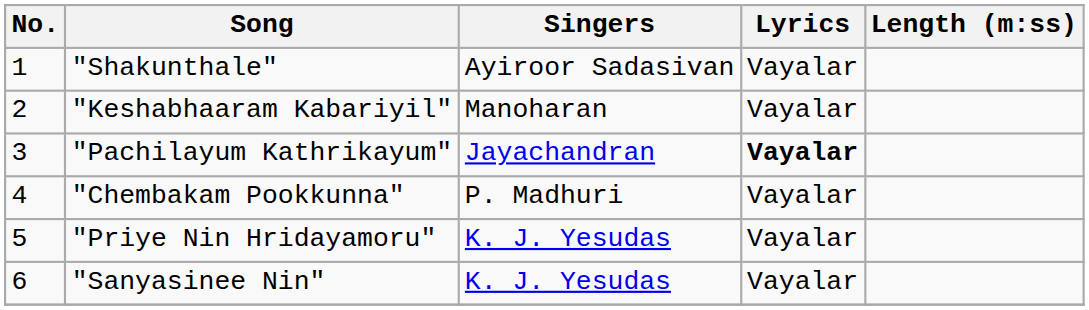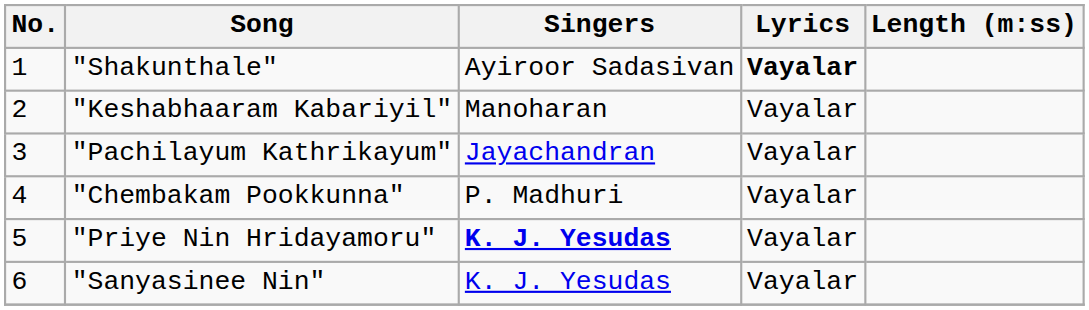(803, 69) normal -> (803, 69) bold
(803, 155) bold -> (803, 155) normal
(568, 240) normal -> (568, 240) bold
